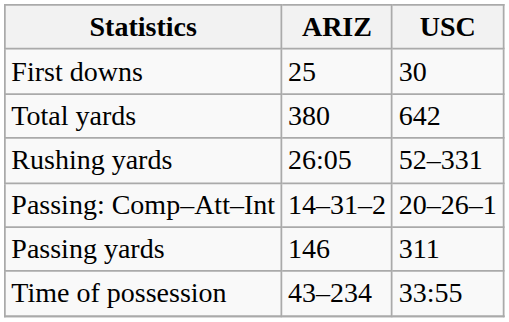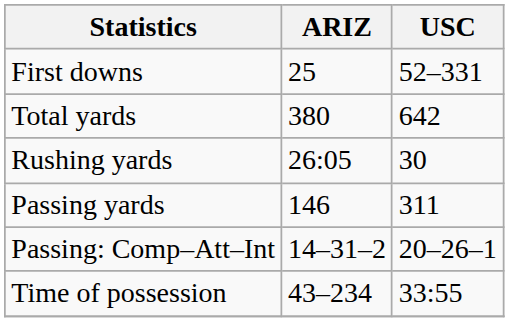(413, 71) 30 -> (441, 71) 52–331
(441, 159) 52–331 -> (413, 159) 30
rows swapped: (88, 248) <-> (143, 204)
